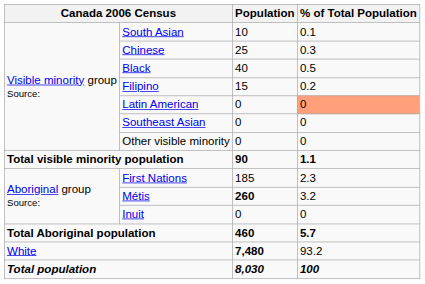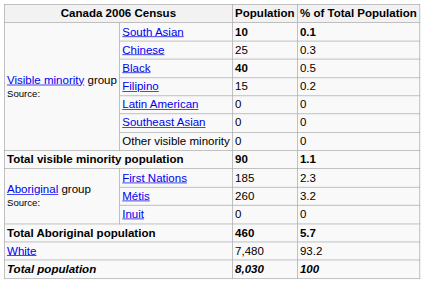(242, 31) normal -> (242, 31) bold
(308, 31) normal -> (308, 31) bold
(242, 68) normal -> (242, 68) bold
(303, 104) lightsalmon background -> (303, 104) no background
(245, 196) bold -> (245, 196) normal
(250, 251) bold -> (250, 251) normal
